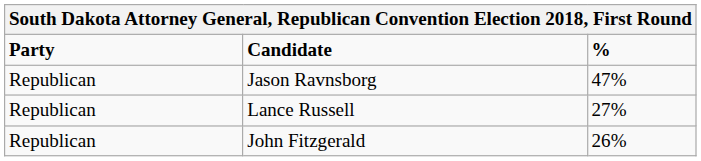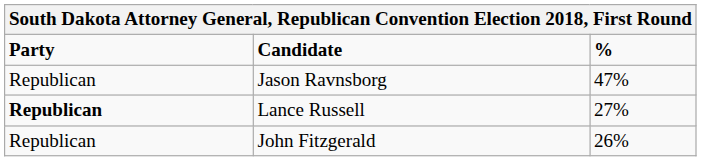(52, 110) normal -> (56, 110) bold
